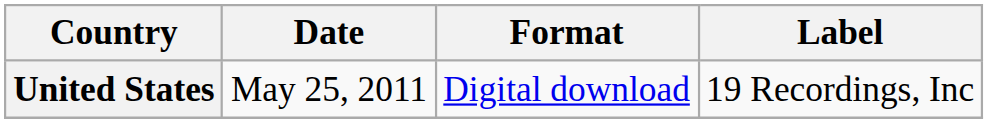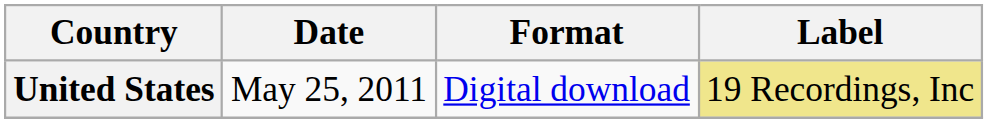(840, 88) no background -> (840, 88) khaki background
